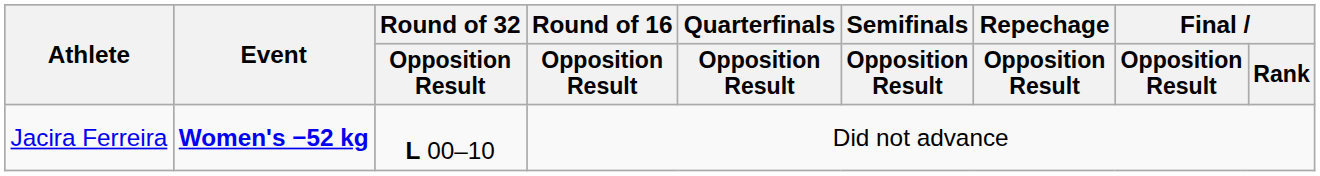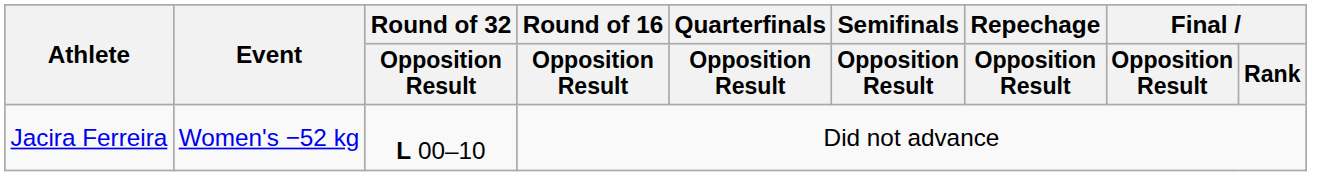(274, 138) bold -> (269, 138) normal
